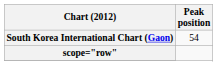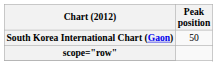(194, 38) 54 -> (194, 38) 50
